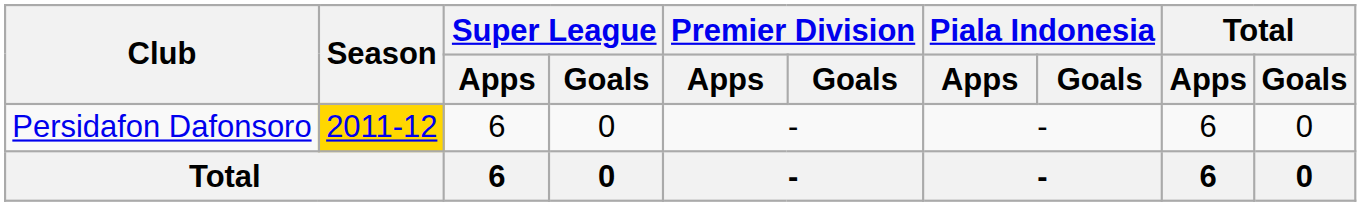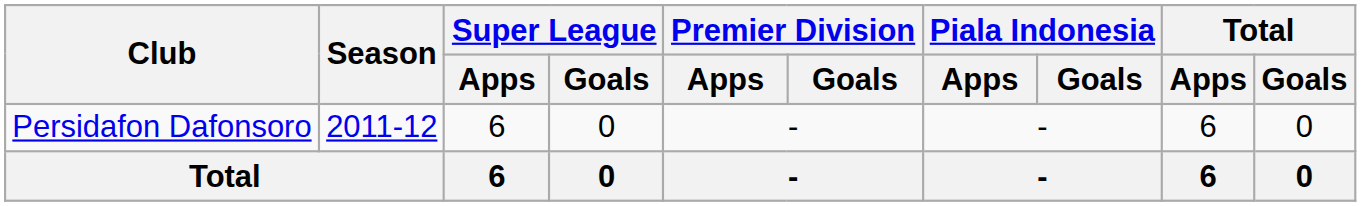(382, 128) gold background -> (382, 128) no background
